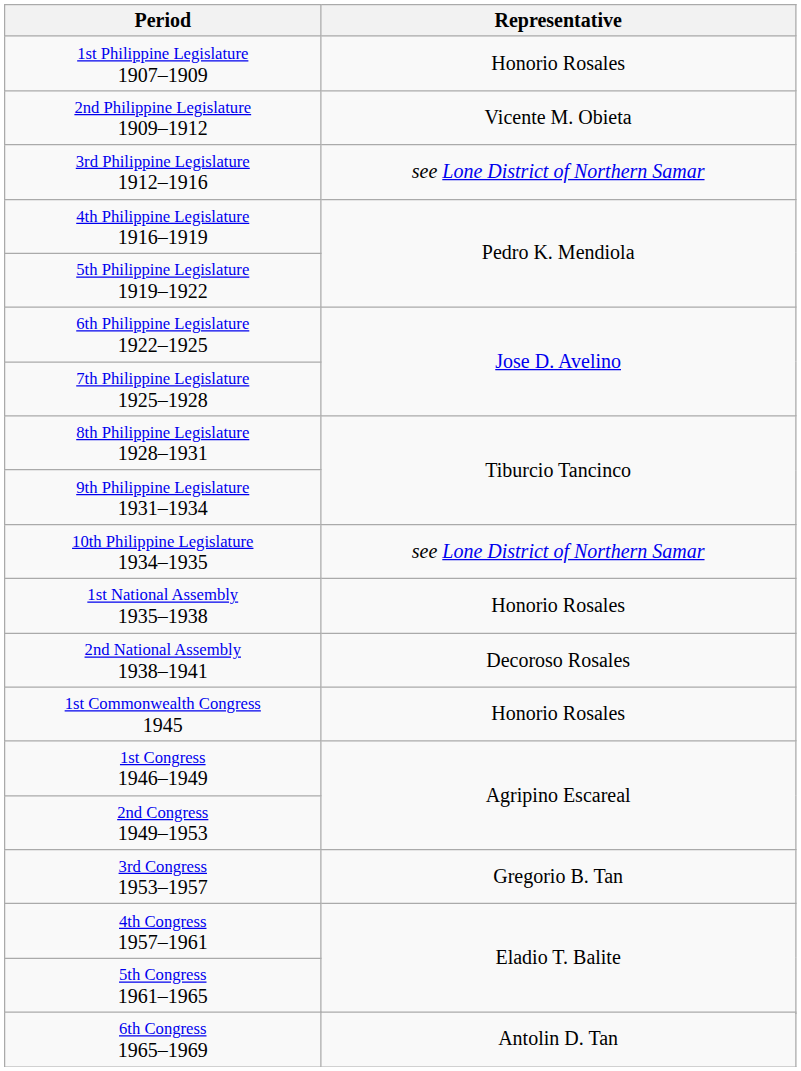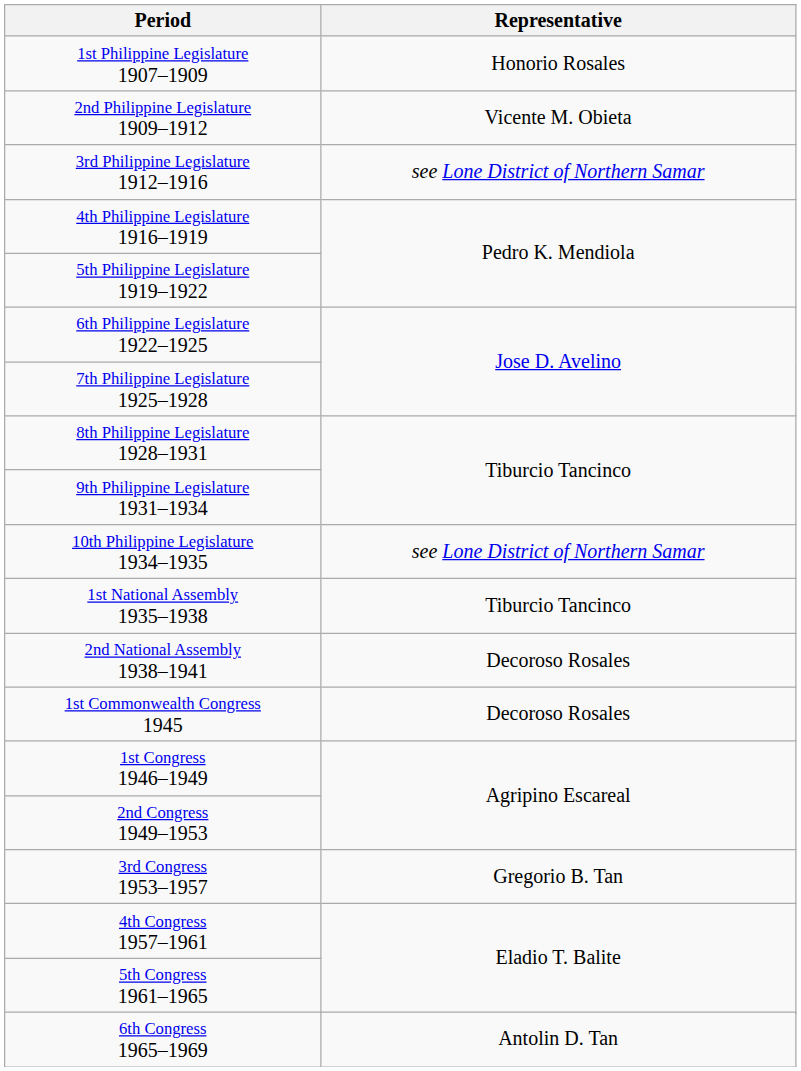(558, 605) Honorio Rosales -> (558, 605) Tiburcio Tancinco
(558, 713) Honorio Rosales -> (558, 713) Decoroso Rosales
